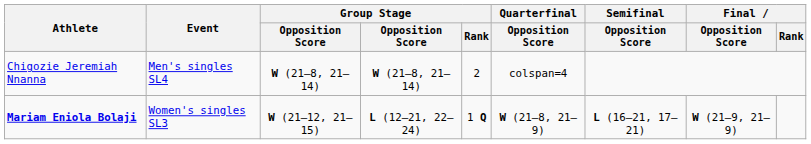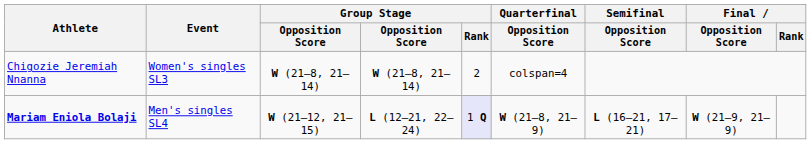(191, 73) Men's singles SL4 -> (197, 73) Women's singles SL3
(197, 117) Women's singles SL3 -> (191, 117) Men's singles SL4
(477, 117) no background -> (477, 117) lavender background
